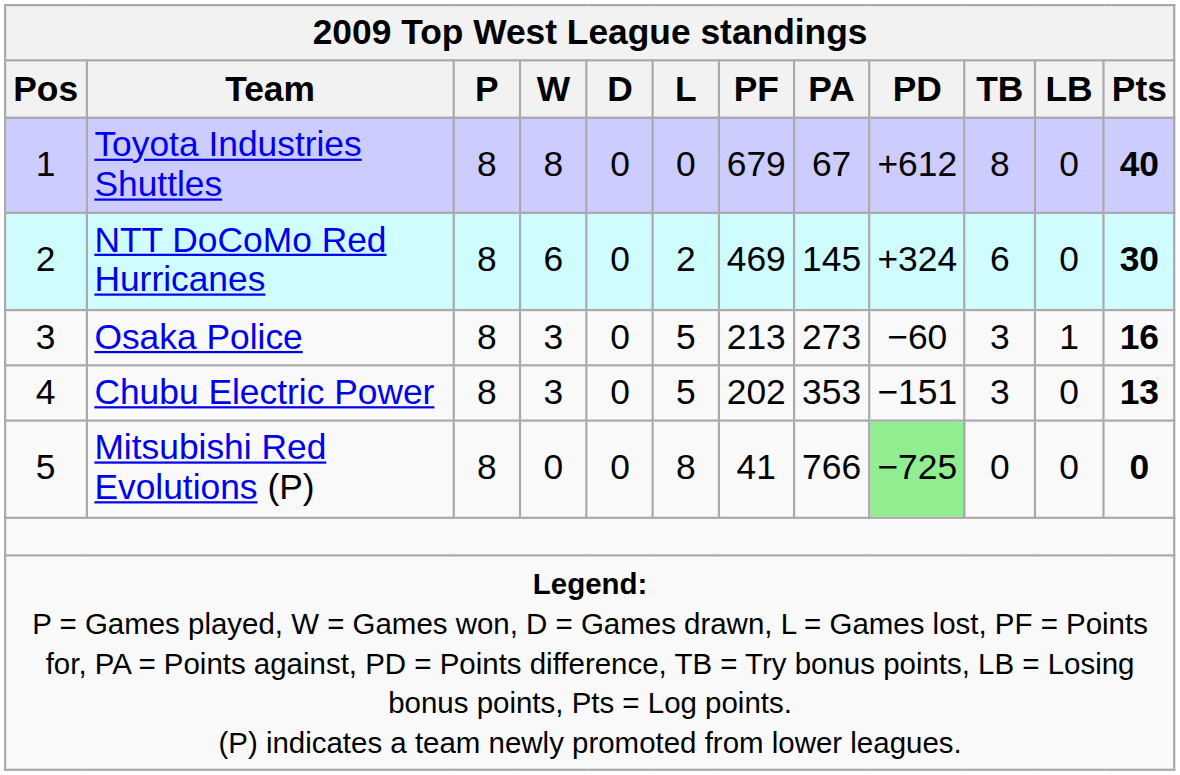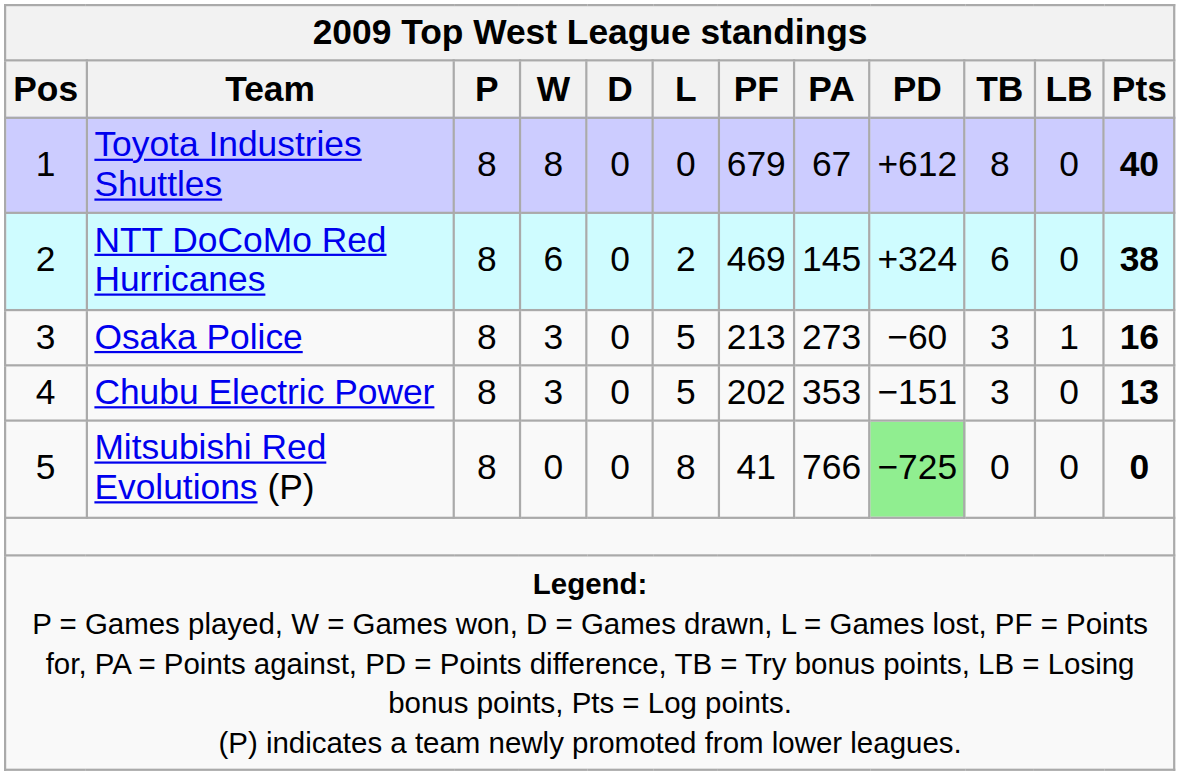(1139, 260) 30 -> (1139, 260) 38
